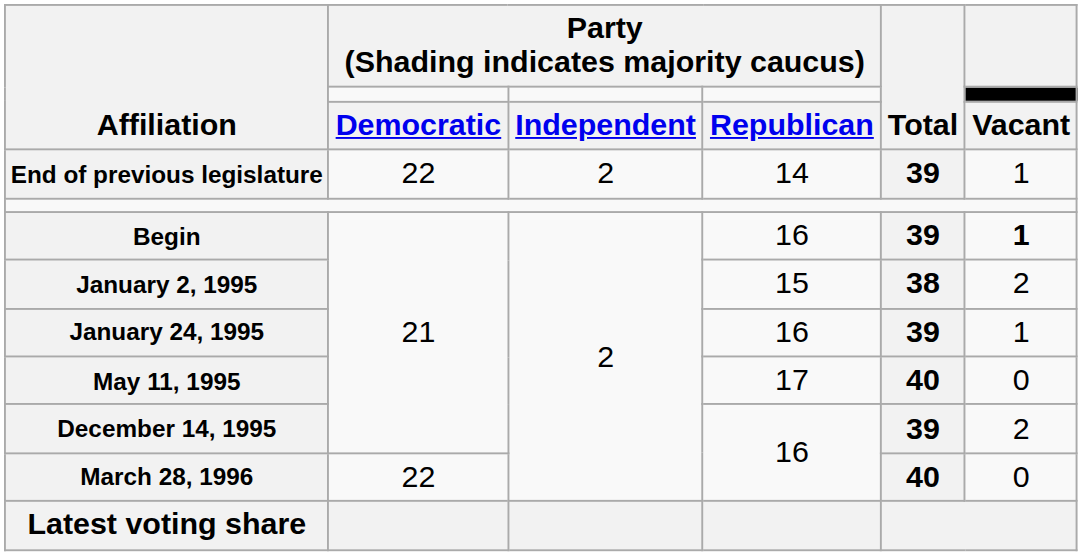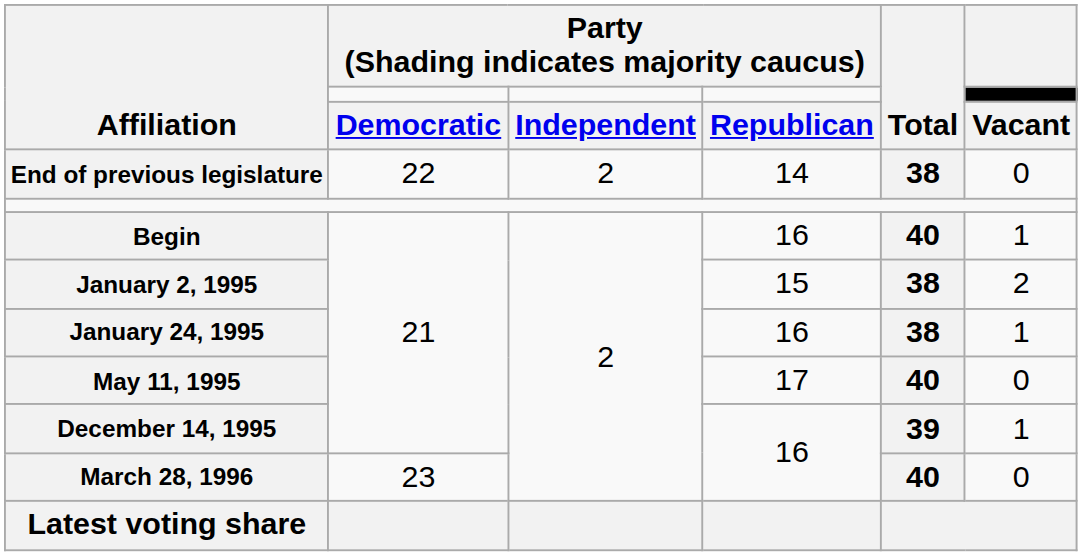(923, 173) 39 -> (923, 173) 38
(1021, 173) 1 -> (1021, 173) 0
(923, 235) 39 -> (923, 235) 40
(1021, 235) bold -> (1021, 235) normal
(923, 331) 39 -> (923, 331) 38
(1021, 428) 2 -> (1021, 428) 1
(418, 476) 22 -> (418, 476) 23
